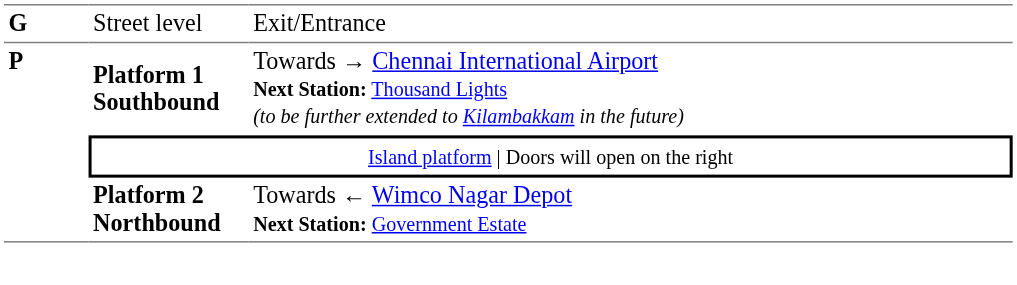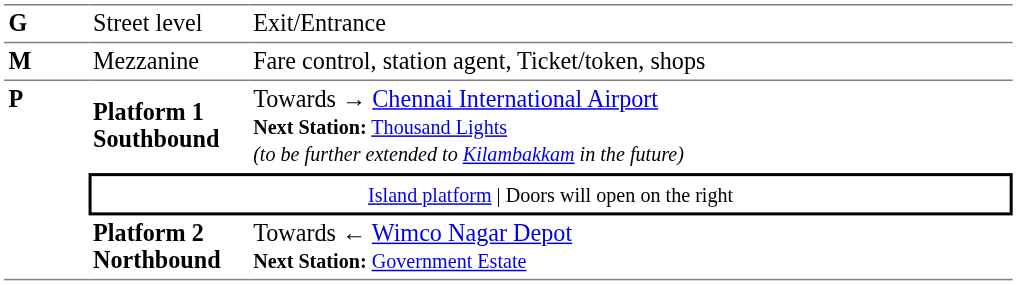+ row: (146, 61)
